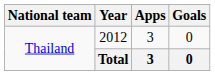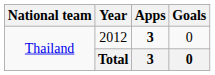(150, 37) normal -> (150, 37) bold
